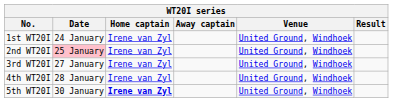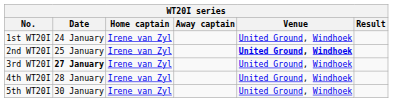(79, 51) pink background -> (79, 51) no background
(296, 51) normal -> (296, 51) bold
(79, 64) normal -> (79, 64) bold
(140, 91) bold -> (140, 91) normal
